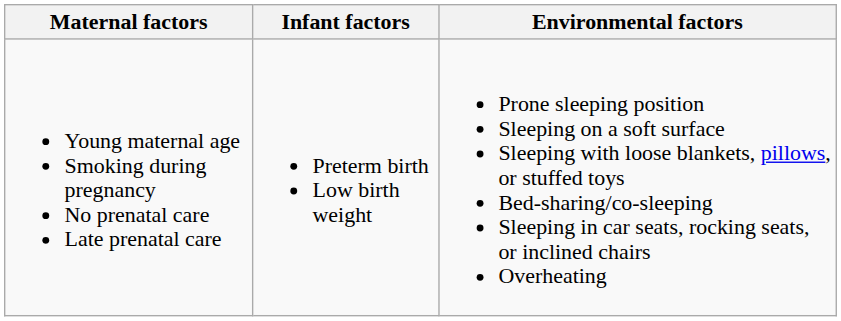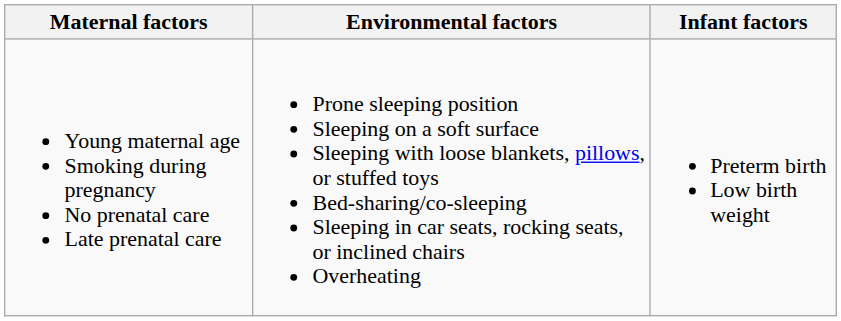columns swapped: (346, 21) <-> (637, 21)
